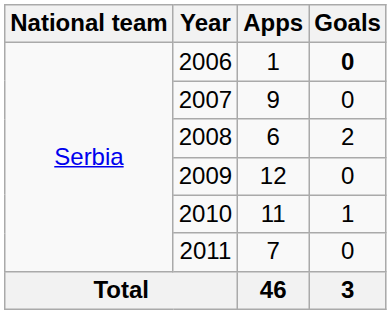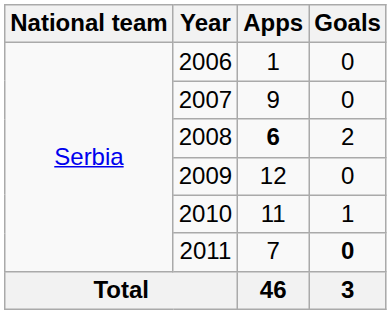(348, 61) bold -> (348, 61) normal
(273, 137) normal -> (273, 137) bold
(348, 251) normal -> (348, 251) bold
